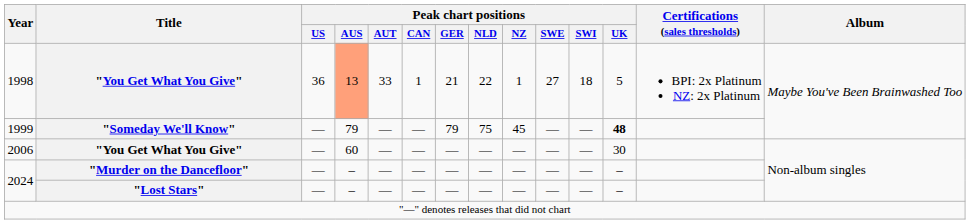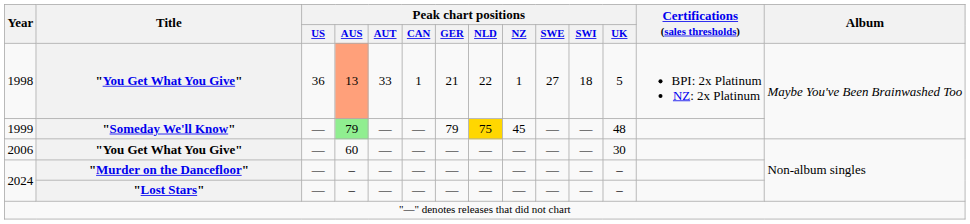(352, 129) no background -> (352, 129) lightgreen background
(486, 129) no background -> (486, 129) gold background
(619, 129) bold -> (619, 129) normal
